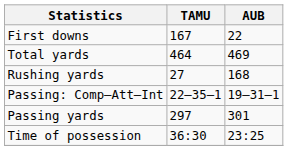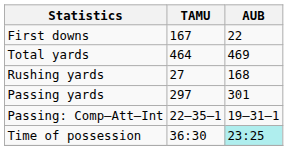rows swapped: (56, 116) <-> (85, 95)
(246, 136) no background -> (246, 136) paleturquoise background
